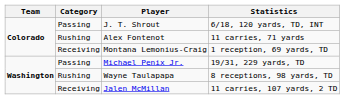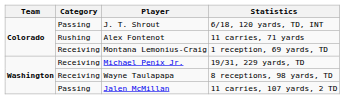(74, 62) Passing -> (79, 62) Receiving
(74, 75) Rushing -> (79, 75) Receiving
(79, 88) Receiving -> (74, 88) Passing
